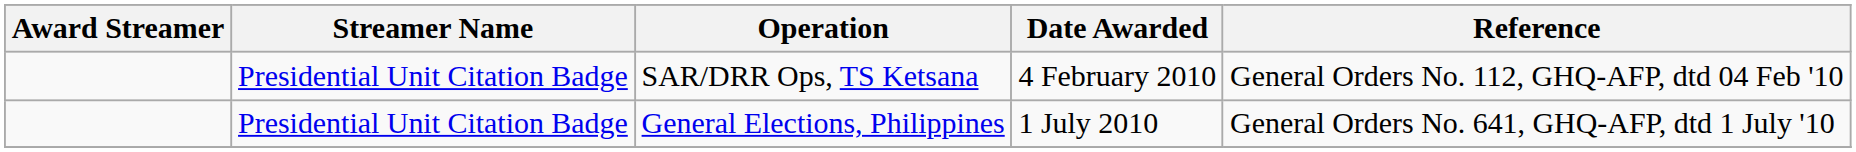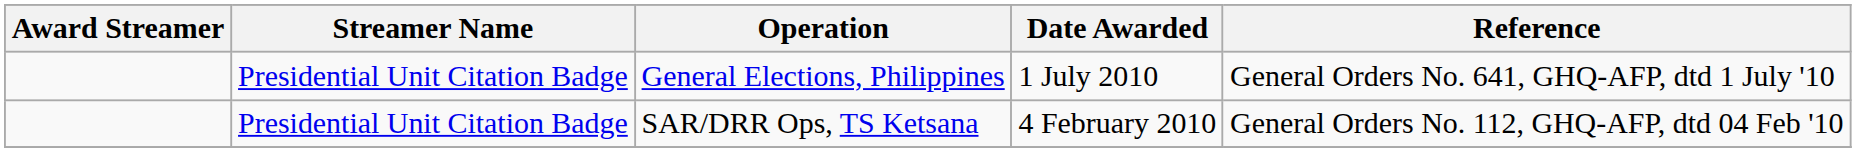rows swapped: (810, 75) <-> (823, 123)
